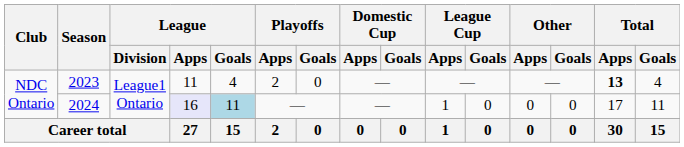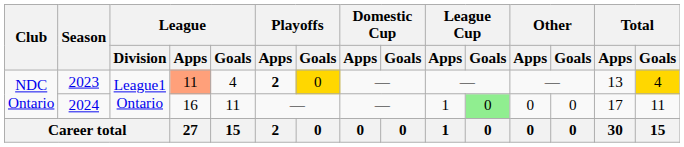(190, 81) no background -> (190, 81) lightsalmon background
(275, 81) normal -> (275, 81) bold
(318, 81) no background -> (318, 81) gold background
(615, 81) bold -> (615, 81) normal
(658, 81) no background -> (658, 81) gold background
(190, 105) lavender background -> (190, 105) no background
(233, 105) lightblue background -> (233, 105) no background
(488, 105) no background -> (488, 105) lightgreen background
